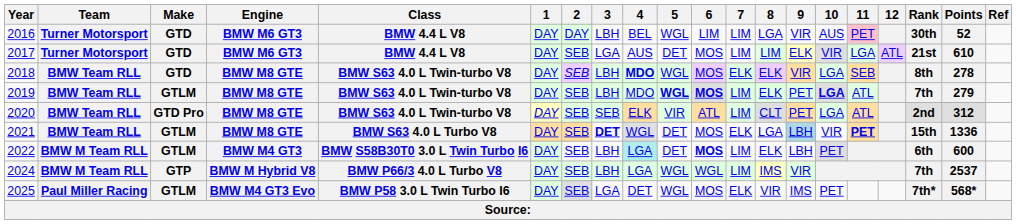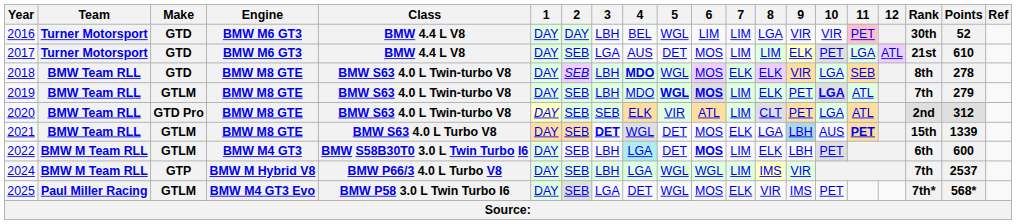(832, 34) AUS -> (832, 34) VIR
(832, 54) VIR -> (832, 54) PET
(832, 132) VIR -> (832, 132) AUS
(964, 132) 1336 -> (964, 132) 1339
